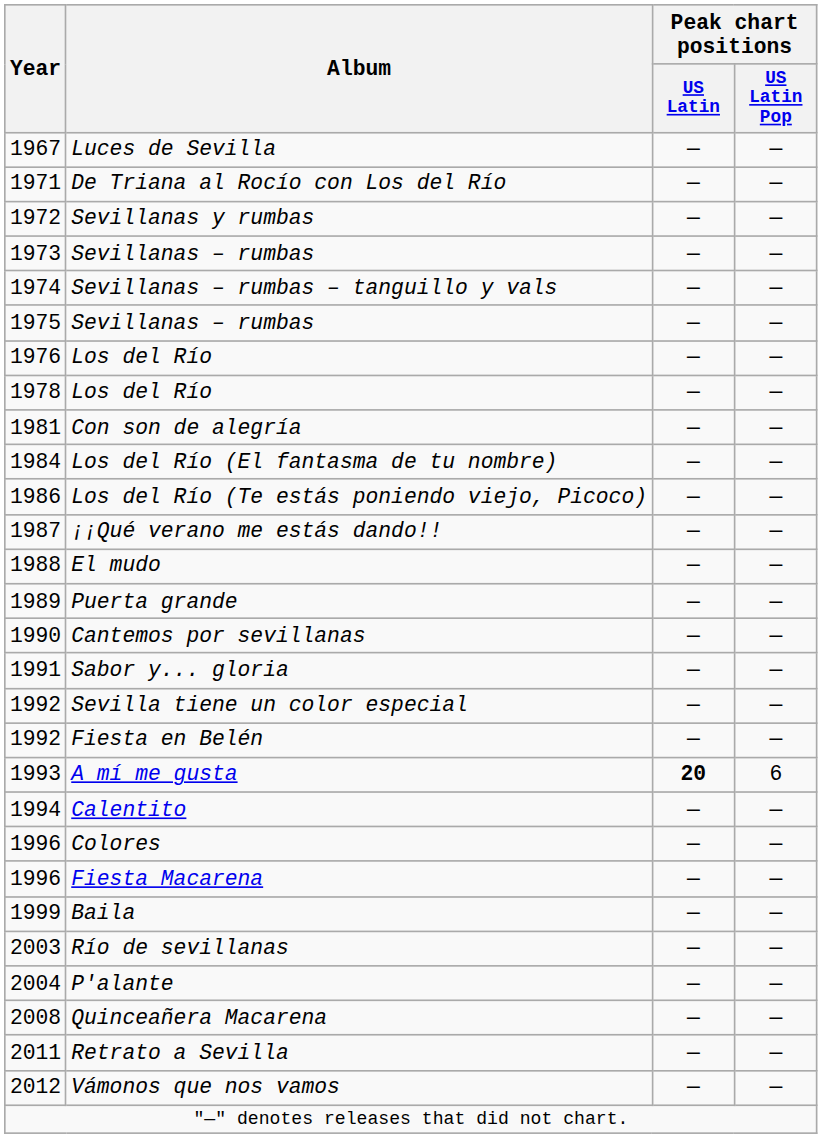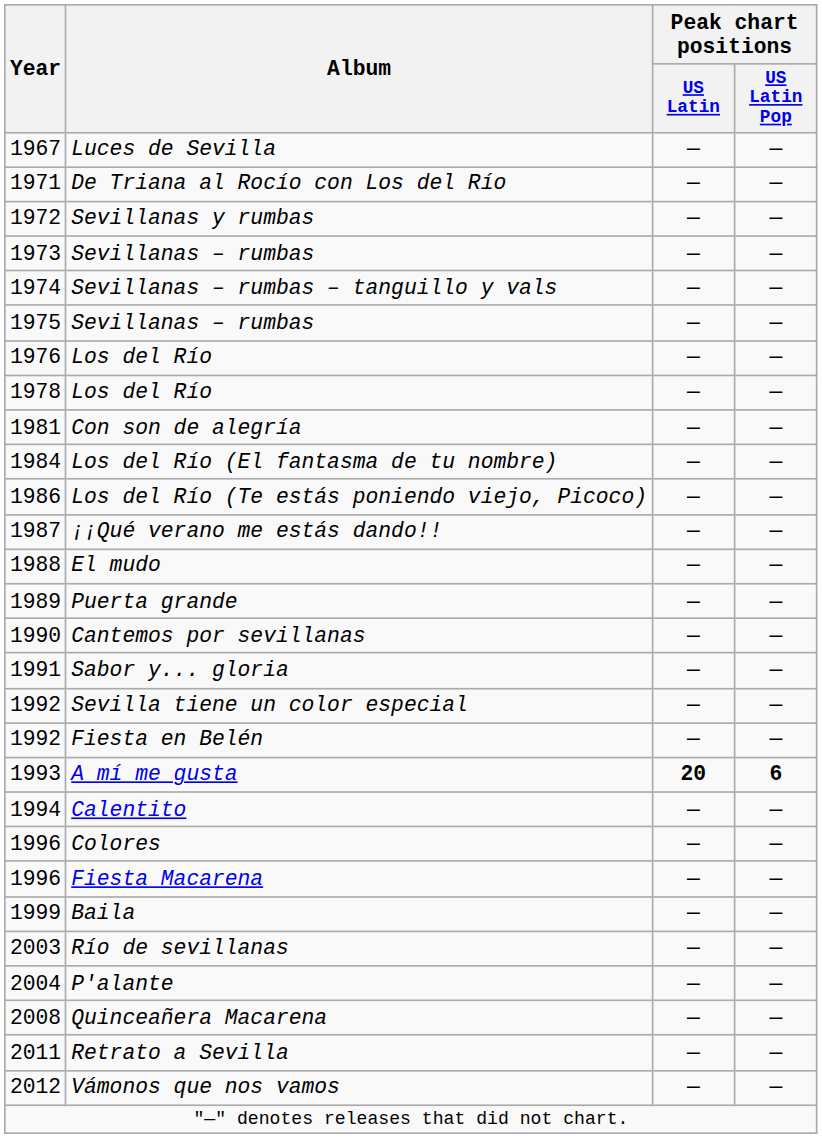(776, 775) normal -> (776, 775) bold
